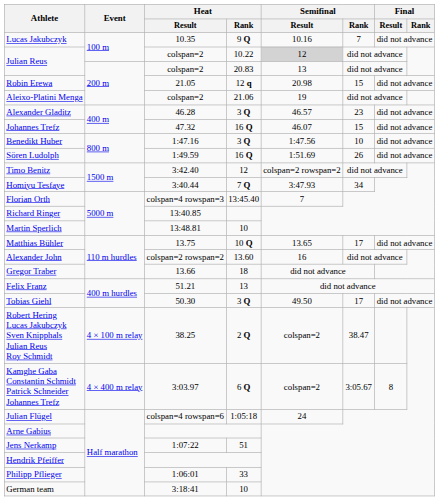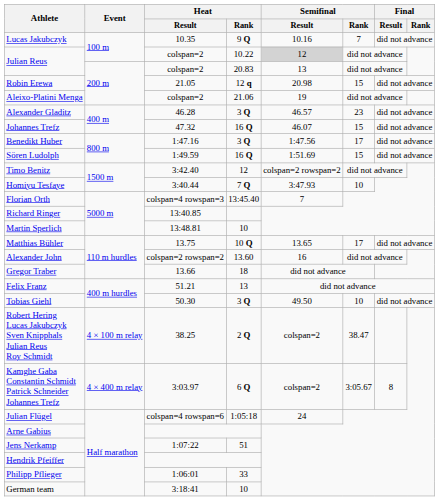(359, 141) 10 -> (359, 141) 17
(359, 156) 26 -> (359, 156) 15
(359, 185) 34 -> (359, 185) 10
(359, 301) 17 -> (359, 301) 10
